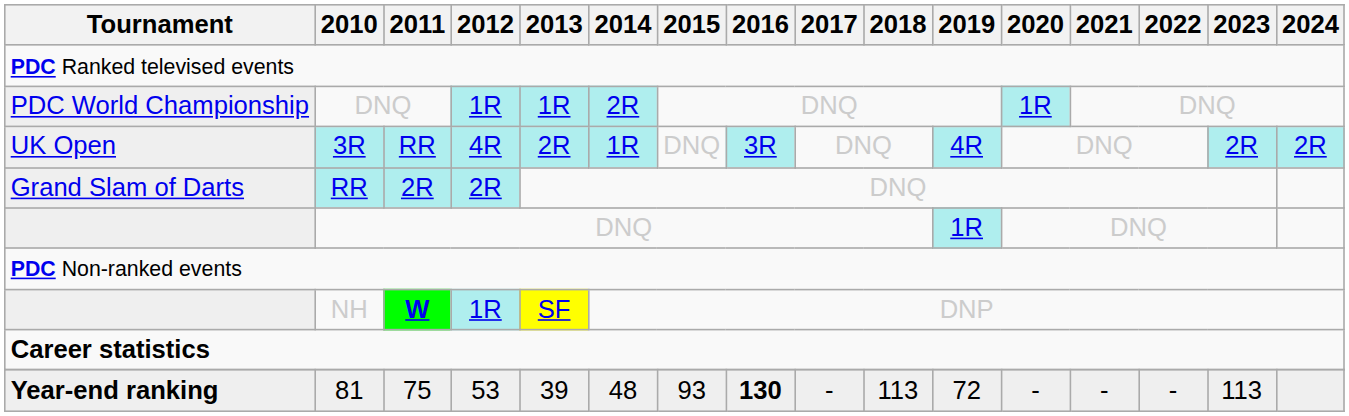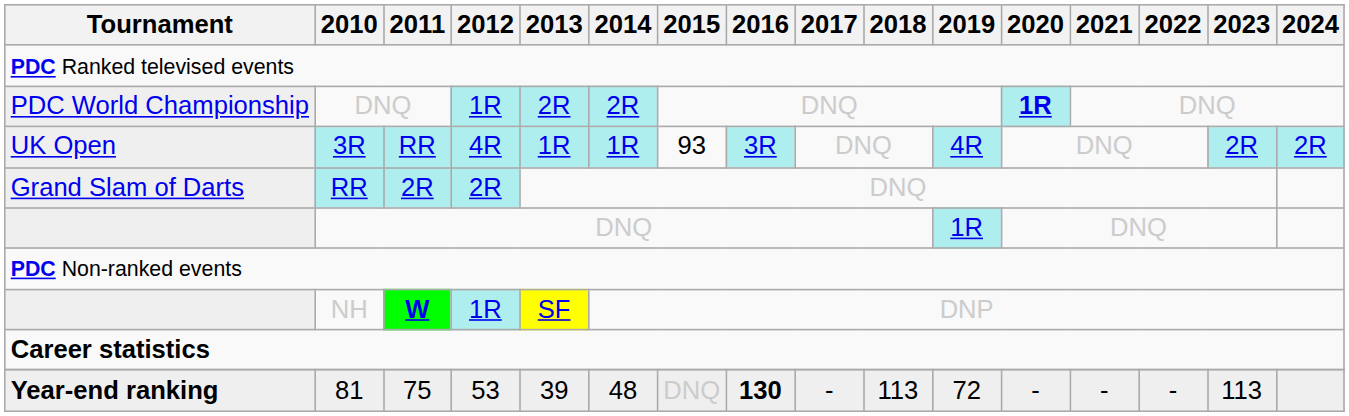(554, 106) 1R -> (554, 106) 2R
(1035, 106) normal -> (1035, 106) bold
(554, 146) 2R -> (554, 146) 1R
(692, 146) DNQ -> (692, 146) 93
(692, 390) 93 -> (692, 390) DNQ
